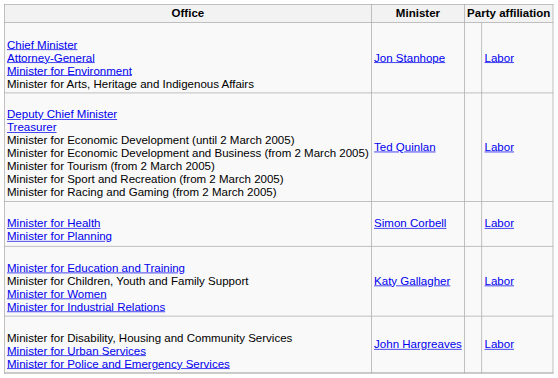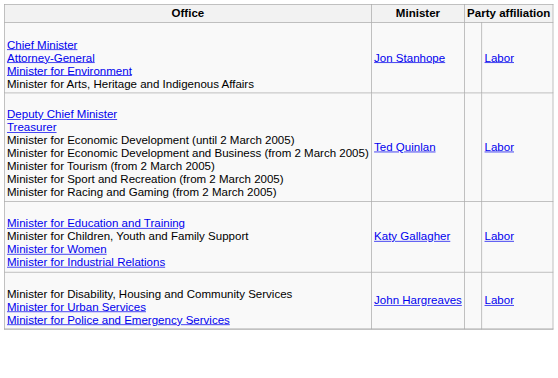- row: (60, 230)
